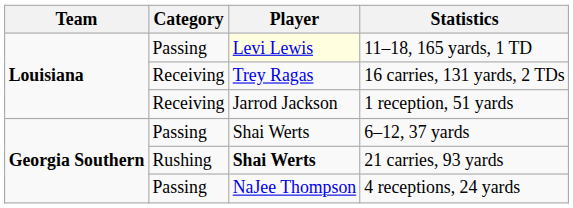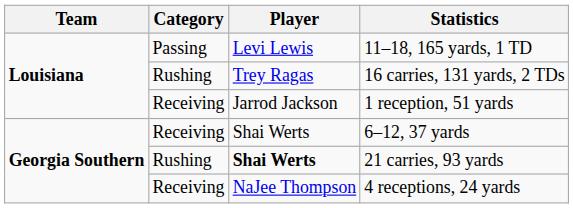(273, 47) lightyellow background -> (273, 47) no background
(189, 75) Receiving -> (182, 75) Rushing
(180, 132) Passing -> (189, 132) Receiving
(180, 188) Passing -> (189, 188) Receiving
